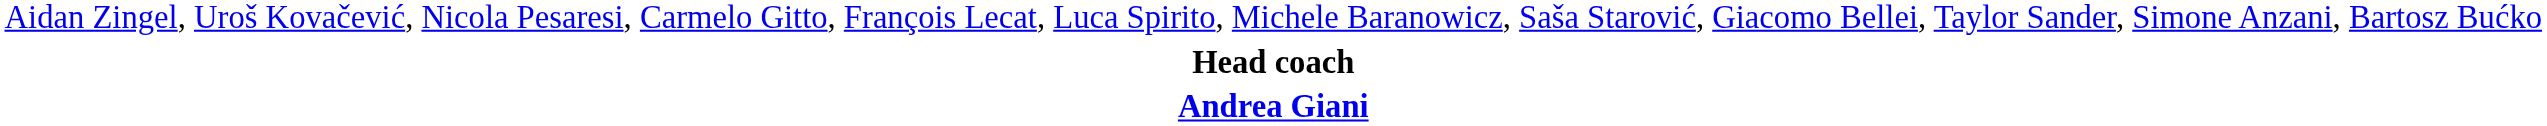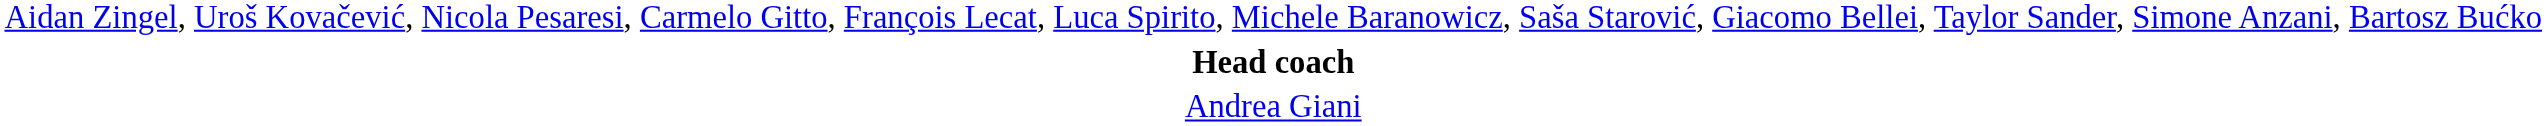(1273, 106) bold -> (1273, 106) normal
